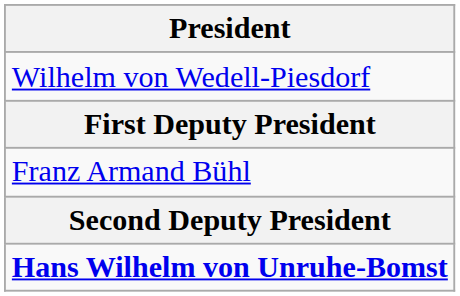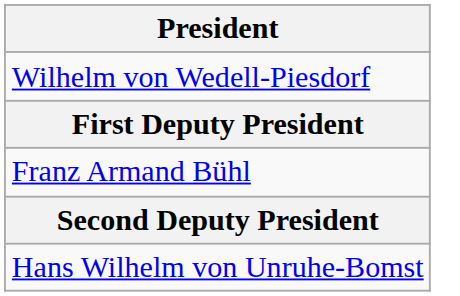(230, 266) bold -> (218, 266) normal
